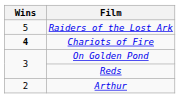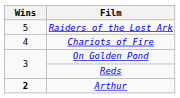(25, 42) bold -> (25, 42) normal
(25, 86) normal -> (25, 86) bold
